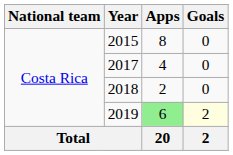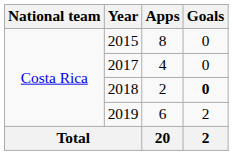(205, 89) normal -> (205, 89) bold
(163, 114) lightgreen background -> (163, 114) no background
(205, 114) lightyellow background -> (205, 114) no background
